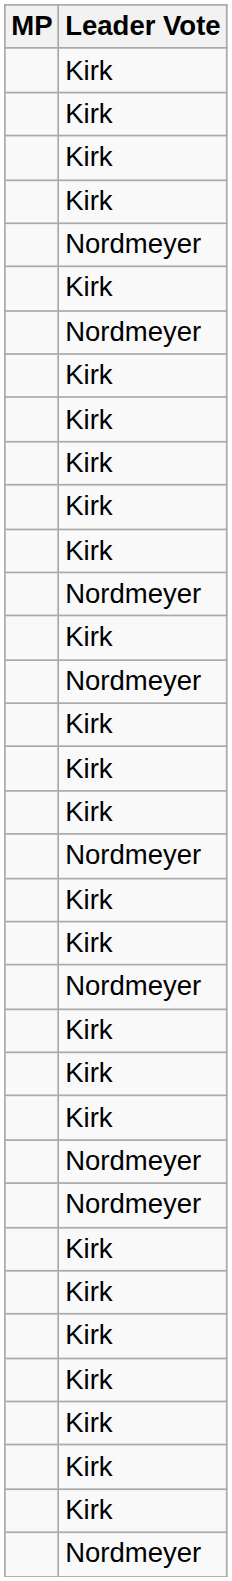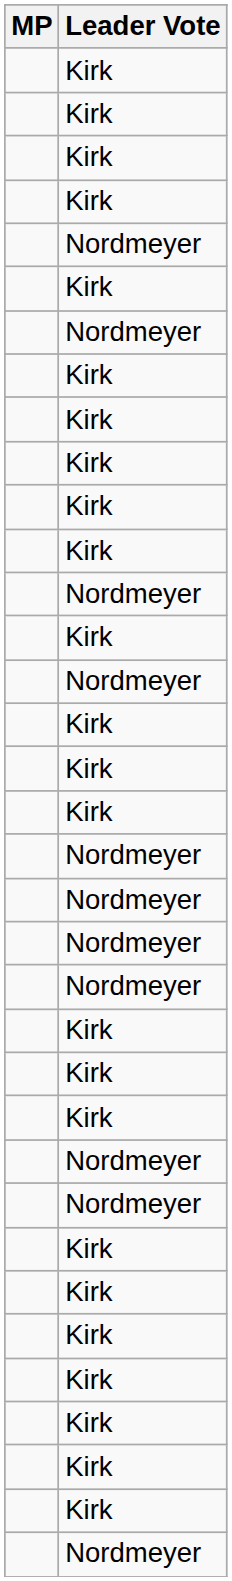(89, 899) Kirk -> (133, 899) Nordmeyer
(89, 942) Kirk -> (133, 942) Nordmeyer
